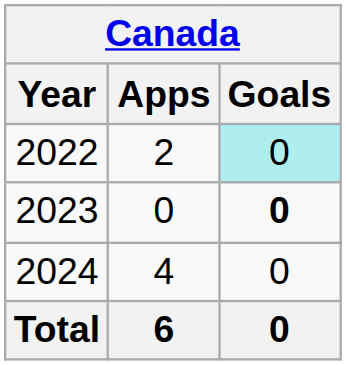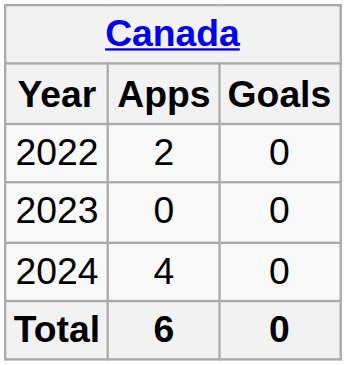(279, 152) paleturquoise background -> (279, 152) no background
(279, 211) bold -> (279, 211) normal
